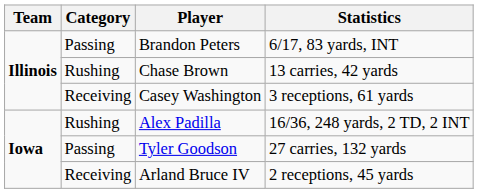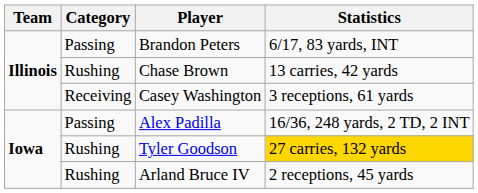(92, 122) Rushing -> (90, 122) Passing
(90, 148) Passing -> (92, 148) Rushing
(338, 148) no background -> (338, 148) gold background
(98, 174) Receiving -> (92, 174) Rushing
